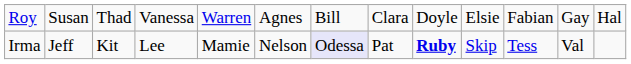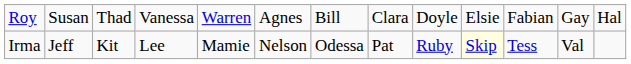(339, 44) lavender background -> (339, 44) no background
(436, 44) bold -> (435, 44) normal
(481, 44) no background -> (481, 44) lightyellow background
